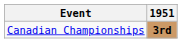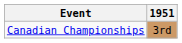(162, 30) bold -> (162, 30) normal
